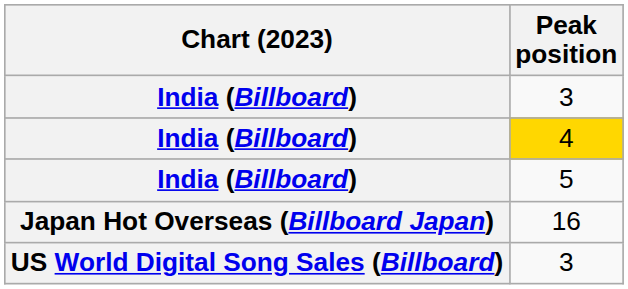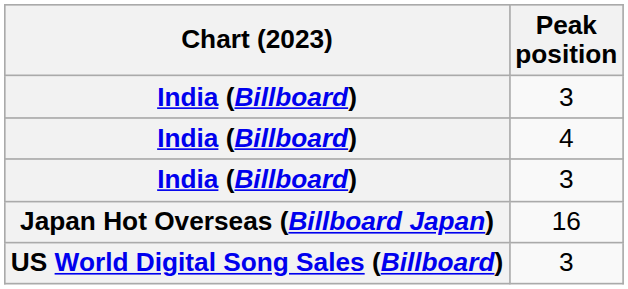(566, 138) gold background -> (566, 138) no background
(566, 179) 5 -> (566, 179) 3
